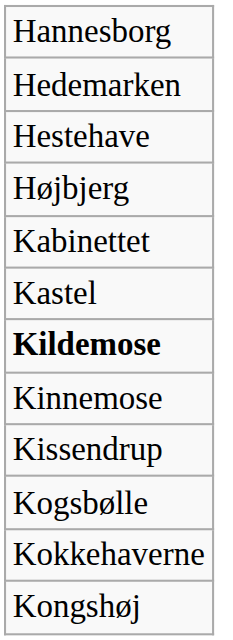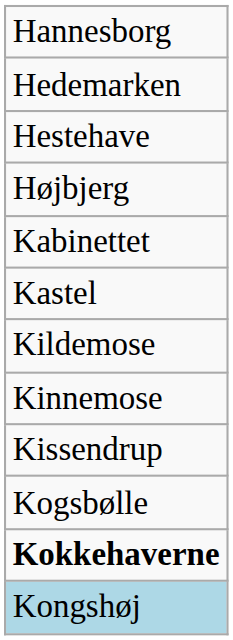(87, 345) bold -> (84, 345) normal
(109, 554) normal -> (116, 554) bold
(77, 606) no background -> (77, 606) lightblue background
